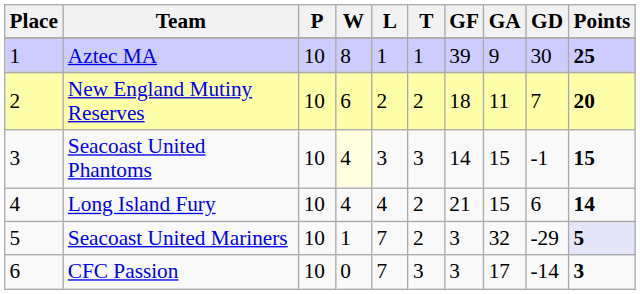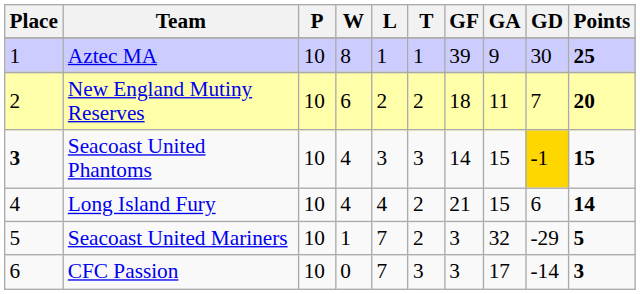(15, 158) normal -> (15, 158) bold
(345, 158) lightyellow background -> (345, 158) no background
(539, 158) no background -> (539, 158) gold background
(579, 237) lavender background -> (579, 237) no background
